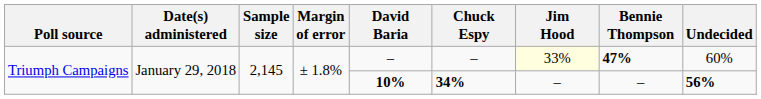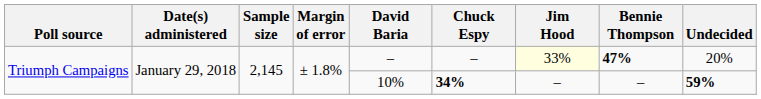(719, 58) 60% -> (719, 58) 20%
(391, 82) bold -> (391, 82) normal
(701, 82) 56% -> (701, 82) 59%
